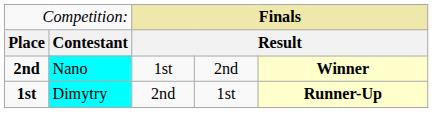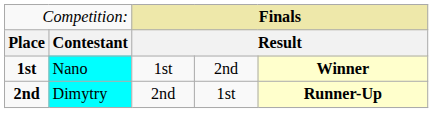(27, 68) 2nd -> (27, 68) 1st
(27, 94) 1st -> (27, 94) 2nd
